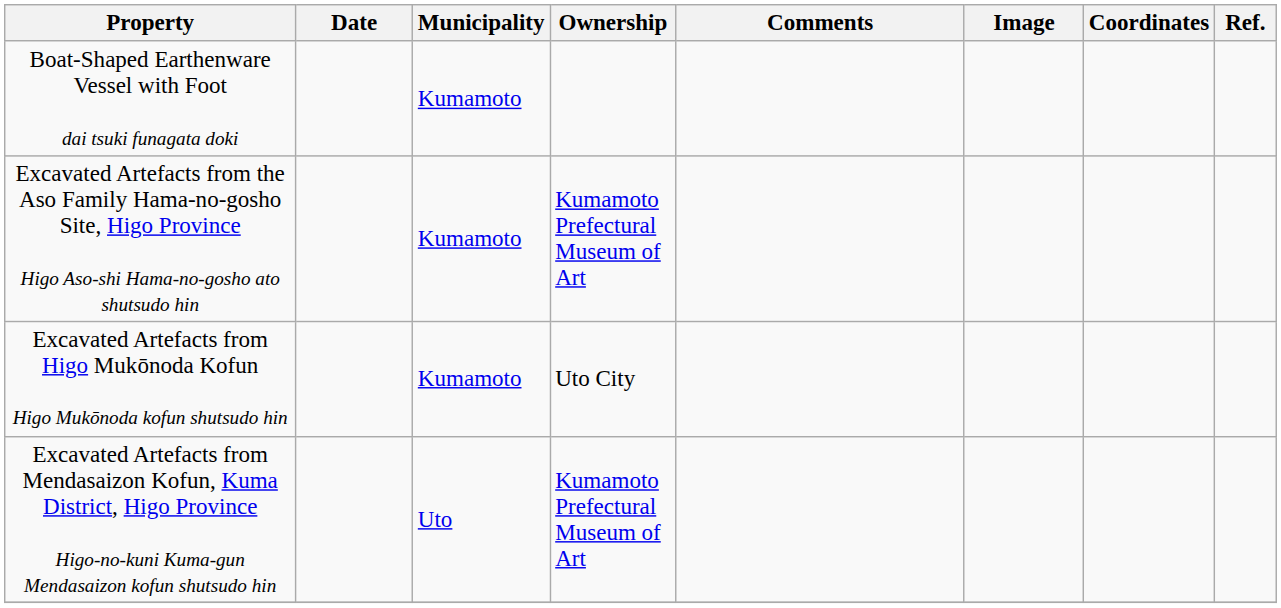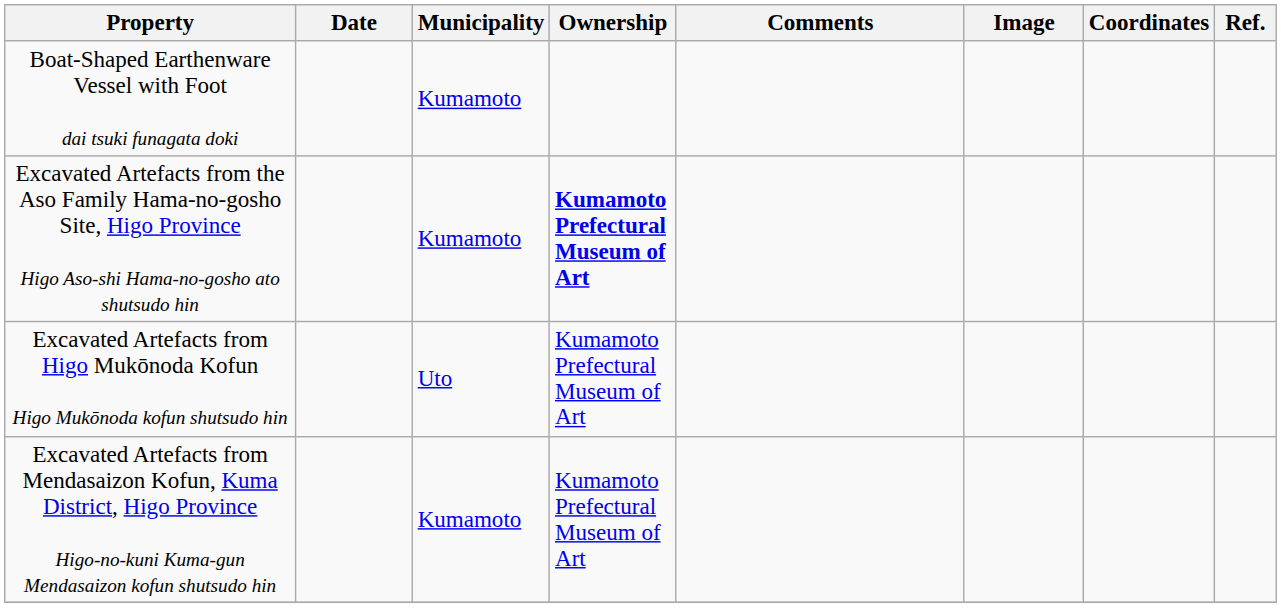(608, 238) normal -> (611, 238) bold
(470, 378) Kumamoto -> (435, 378) Uto
(595, 378) Uto City -> (608, 378) Kumamoto Prefectural Museum of Art
(435, 518) Uto -> (469, 518) Kumamoto
